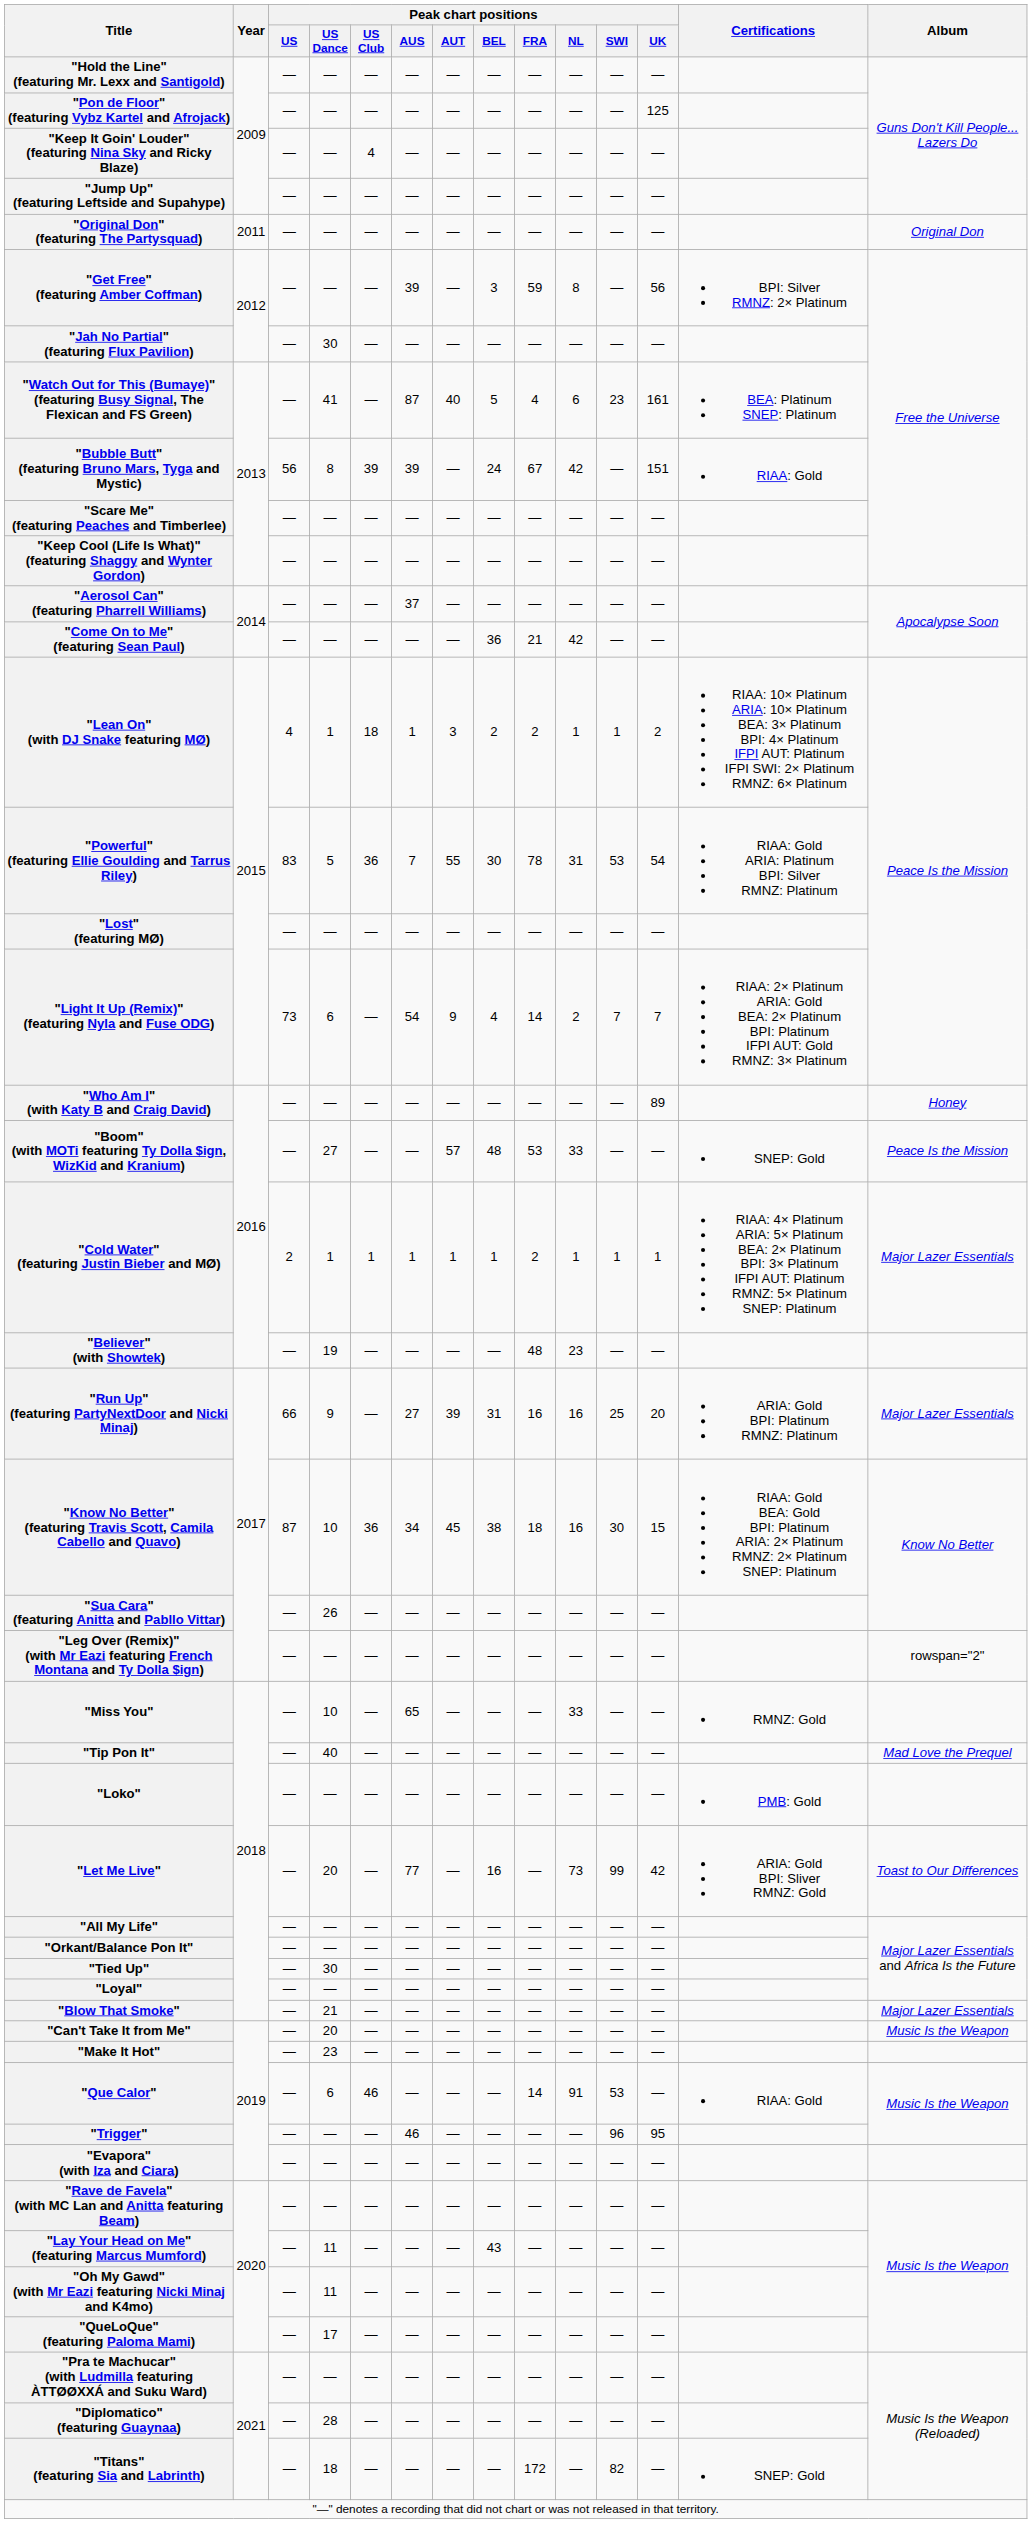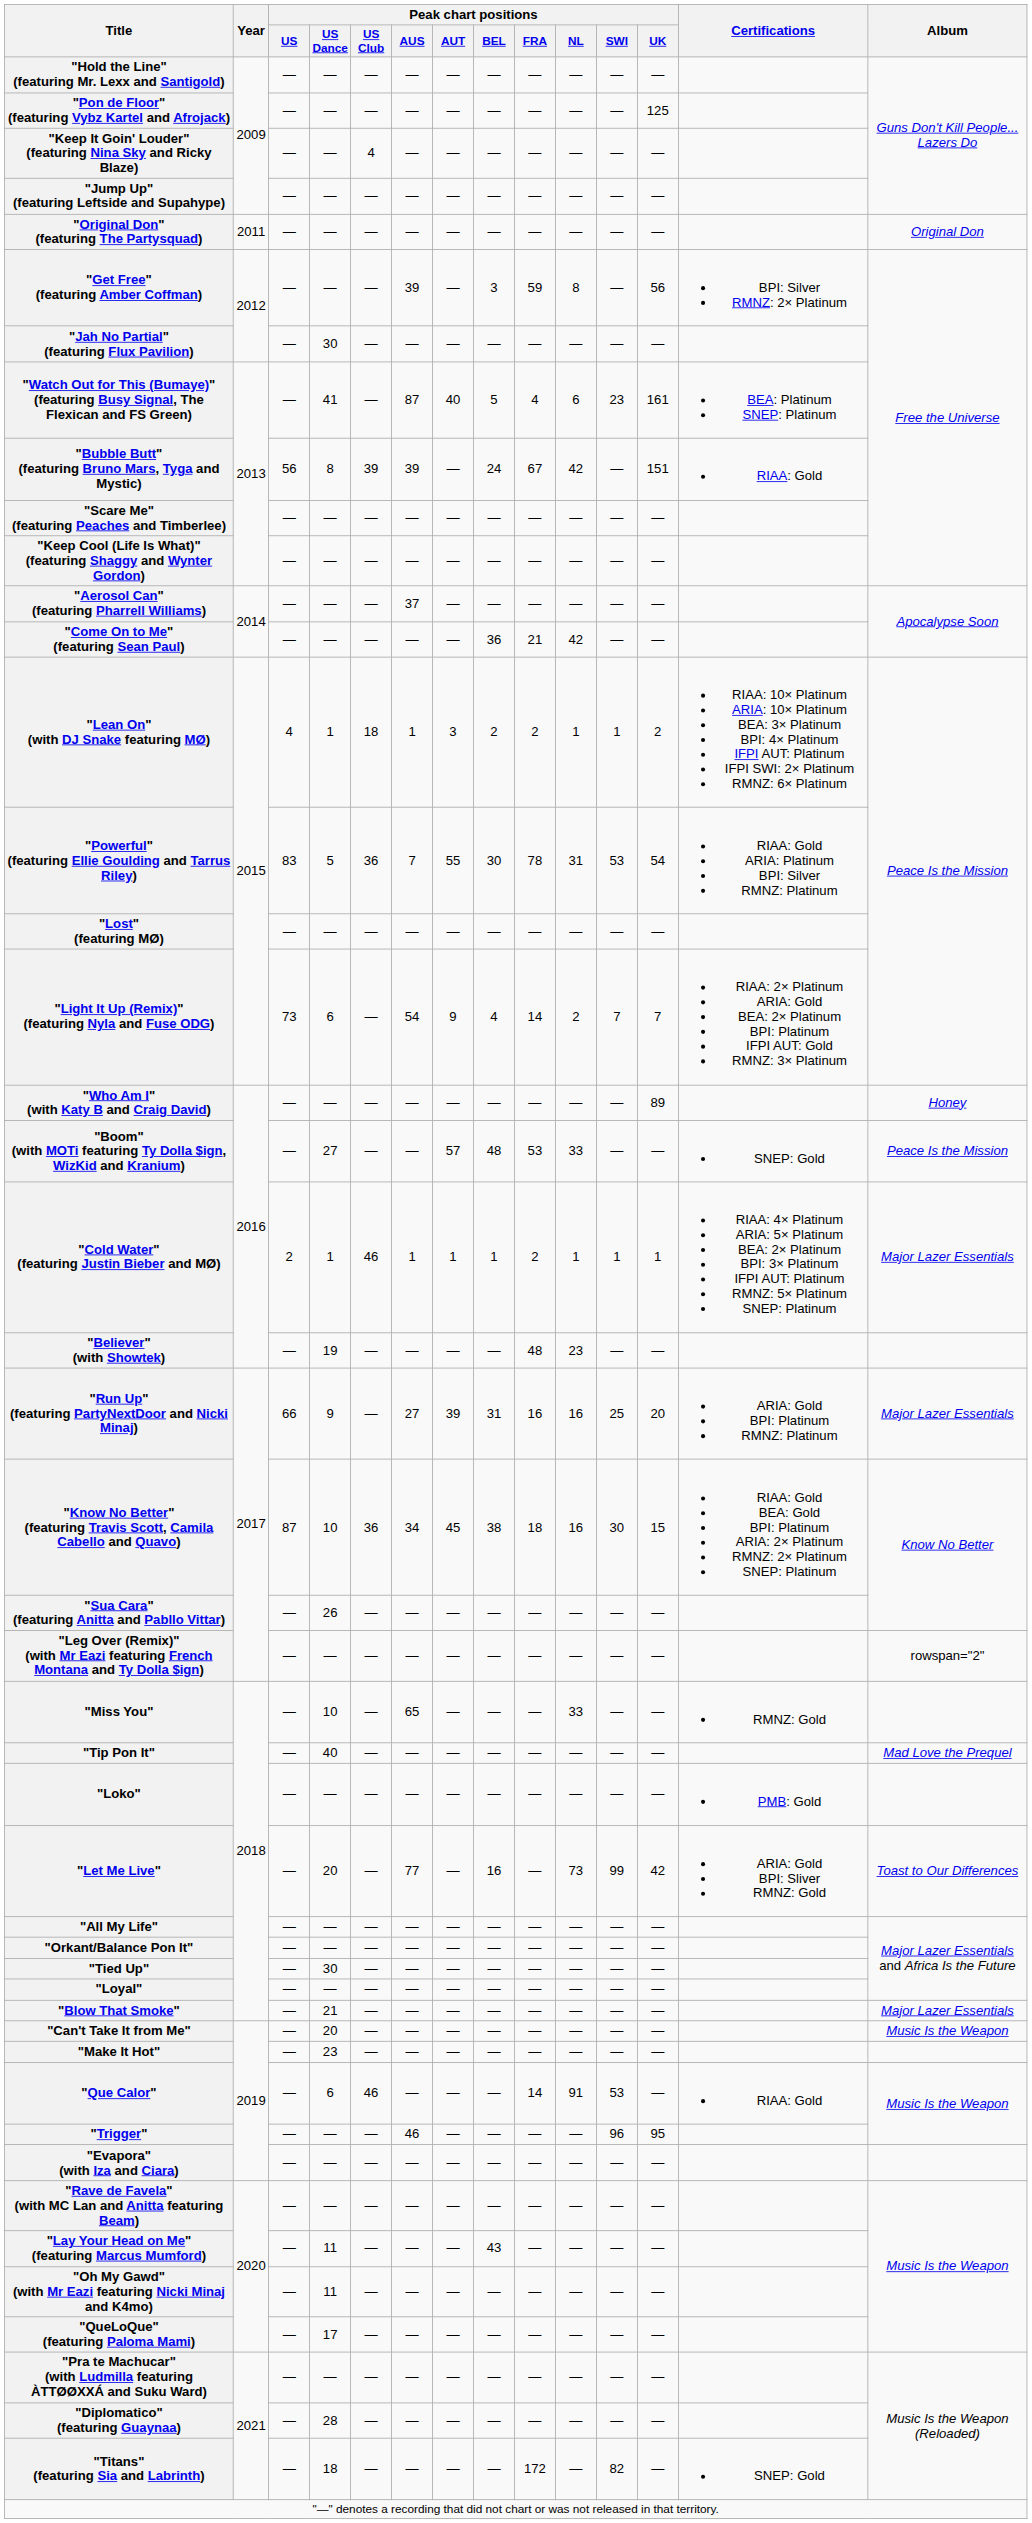(371, 1257) 1 -> (371, 1257) 46
